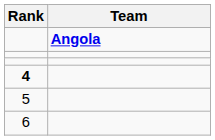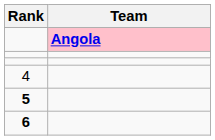(76, 39) no background -> (76, 39) pink background
(26, 76) bold -> (26, 76) normal
(26, 99) normal -> (26, 99) bold
(26, 123) normal -> (26, 123) bold
